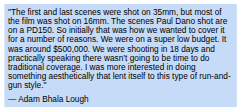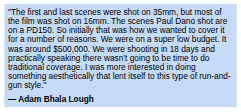(48, 99) normal -> (51, 99) bold
